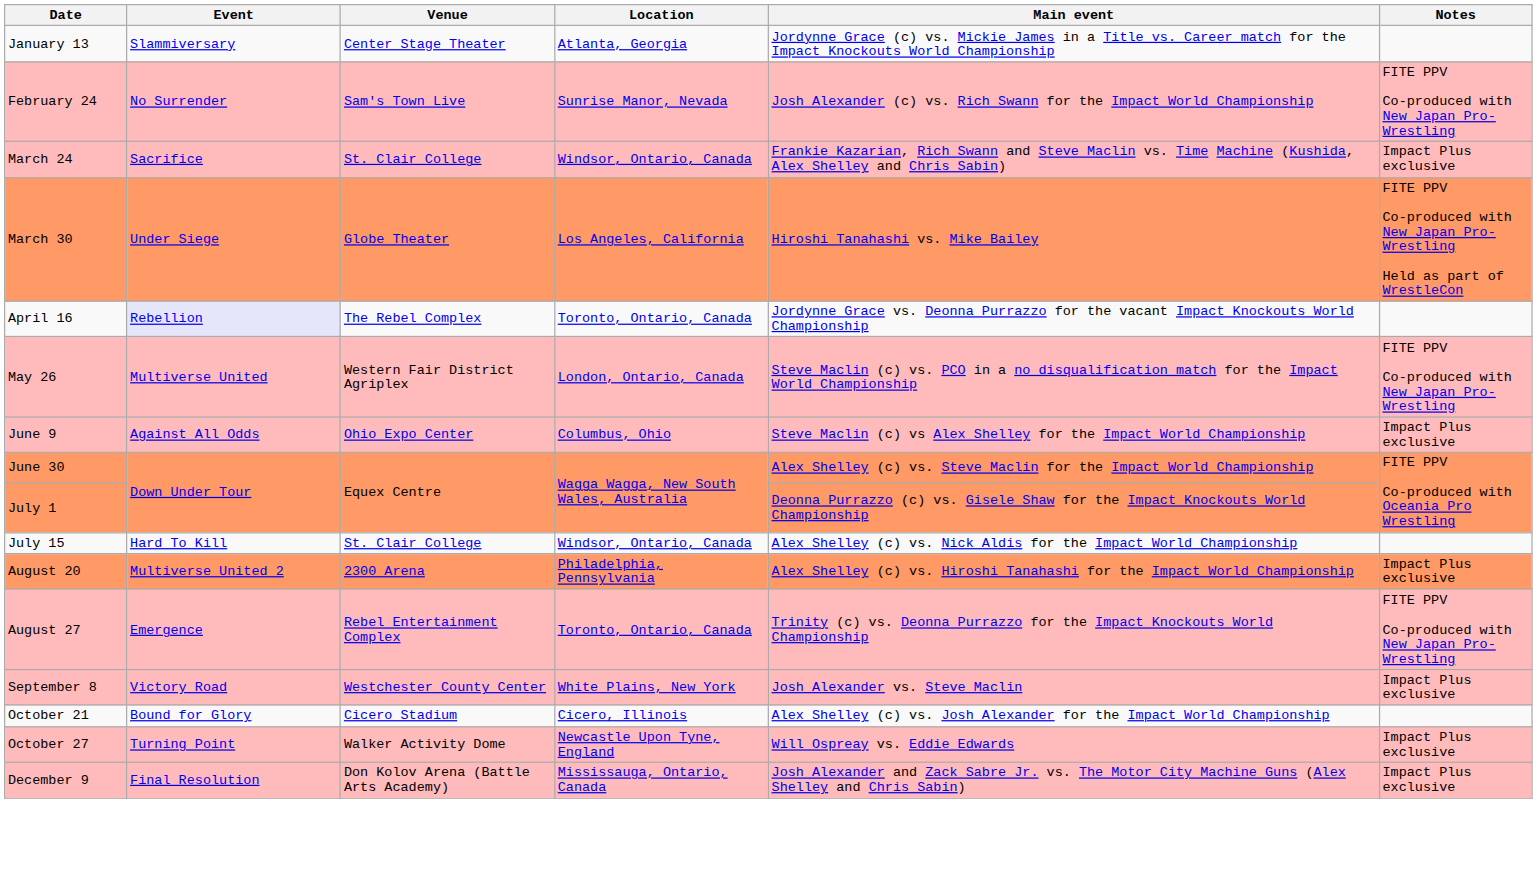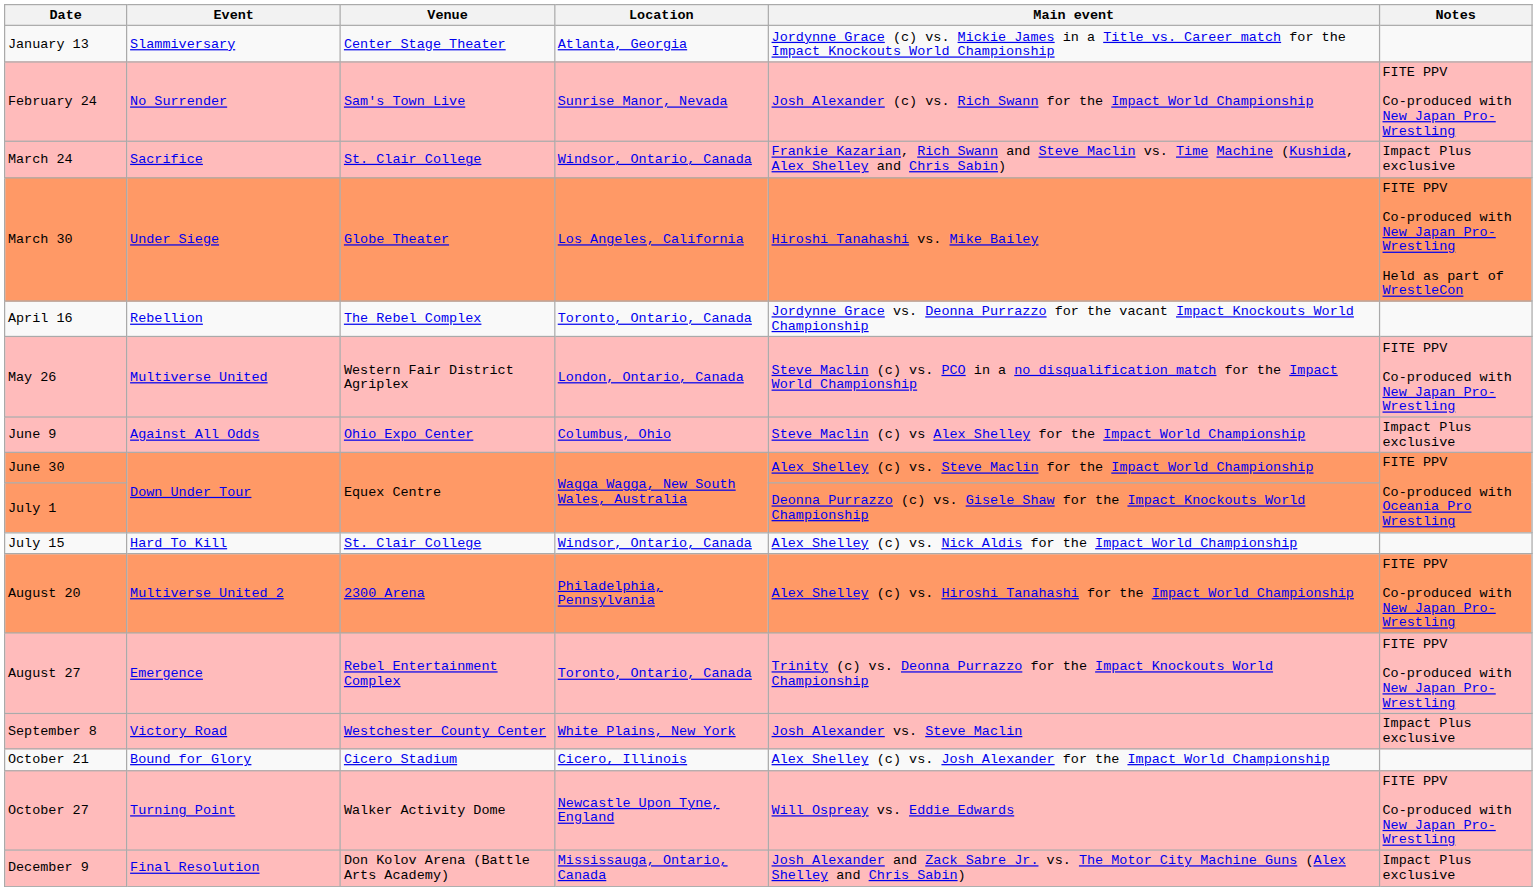(166, 319) lavender background -> (166, 319) no background
(1427, 572) Impact Plus exclusive -> (1447, 594) FITE PPV Co-produced with New Japan Pro-Wrestling
(1427, 744) Impact Plus exclusive -> (1447, 810) FITE PPV Co-produced with New Japan Pro-Wrestling
